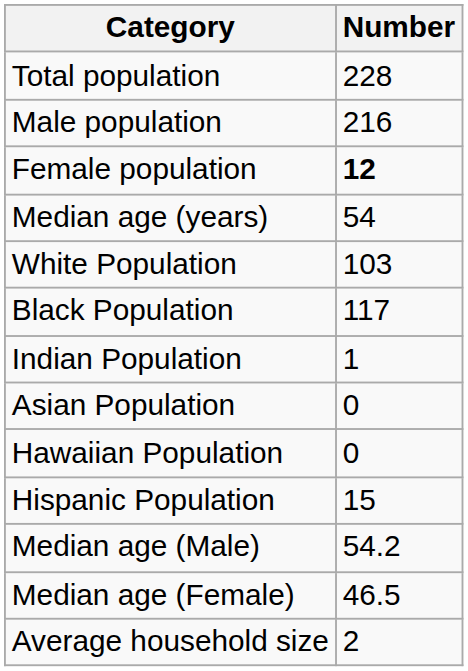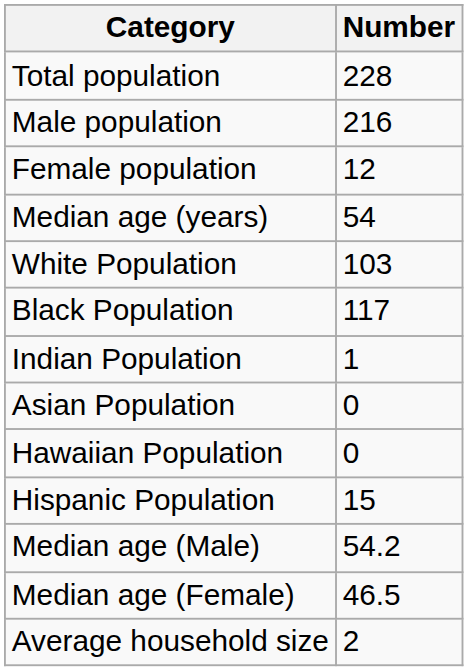(359, 169) bold -> (359, 169) normal
